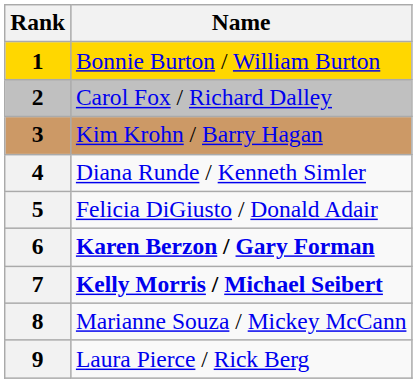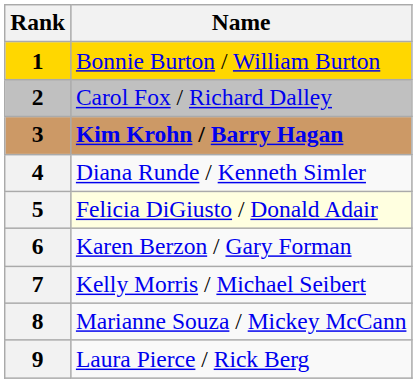(199, 135) normal -> (210, 135) bold
(227, 209) no background -> (227, 209) lightyellow background
(225, 246) bold -> (214, 246) normal
(229, 284) bold -> (221, 284) normal
